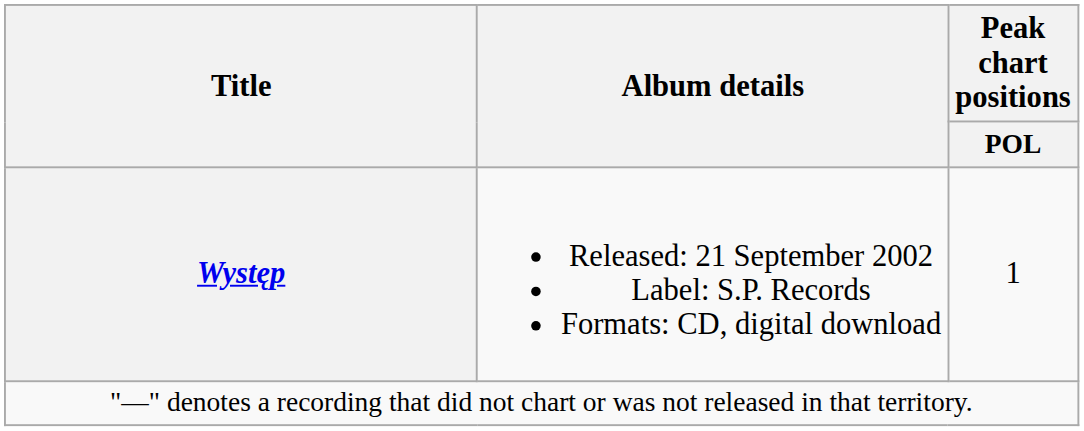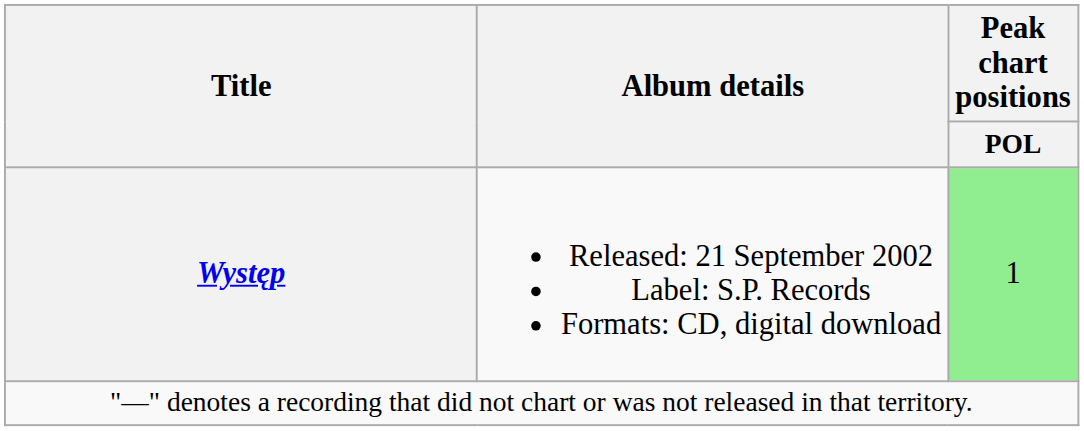(1013, 273) no background -> (1013, 273) lightgreen background
